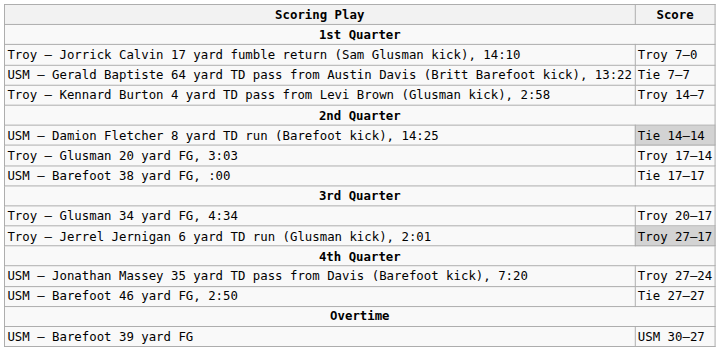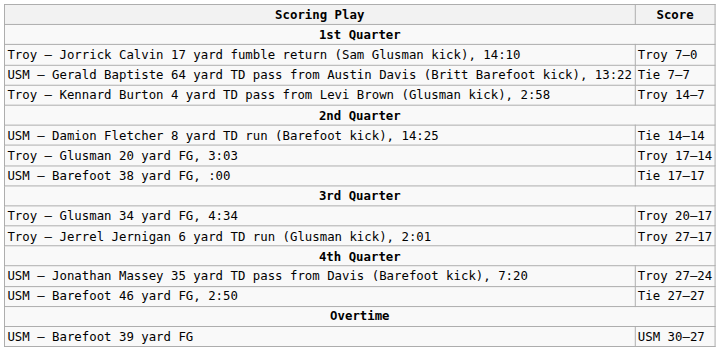(671, 135) lightgrey background -> (671, 135) no background
(675, 236) lightgrey background -> (675, 236) no background
